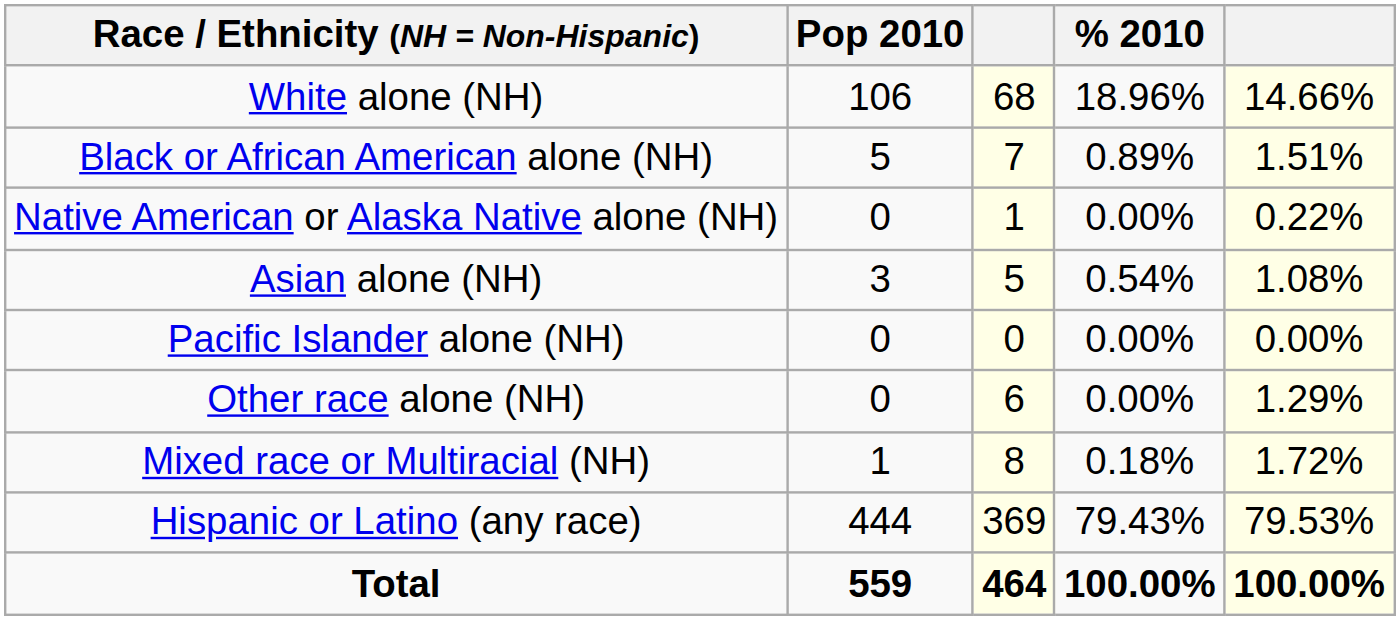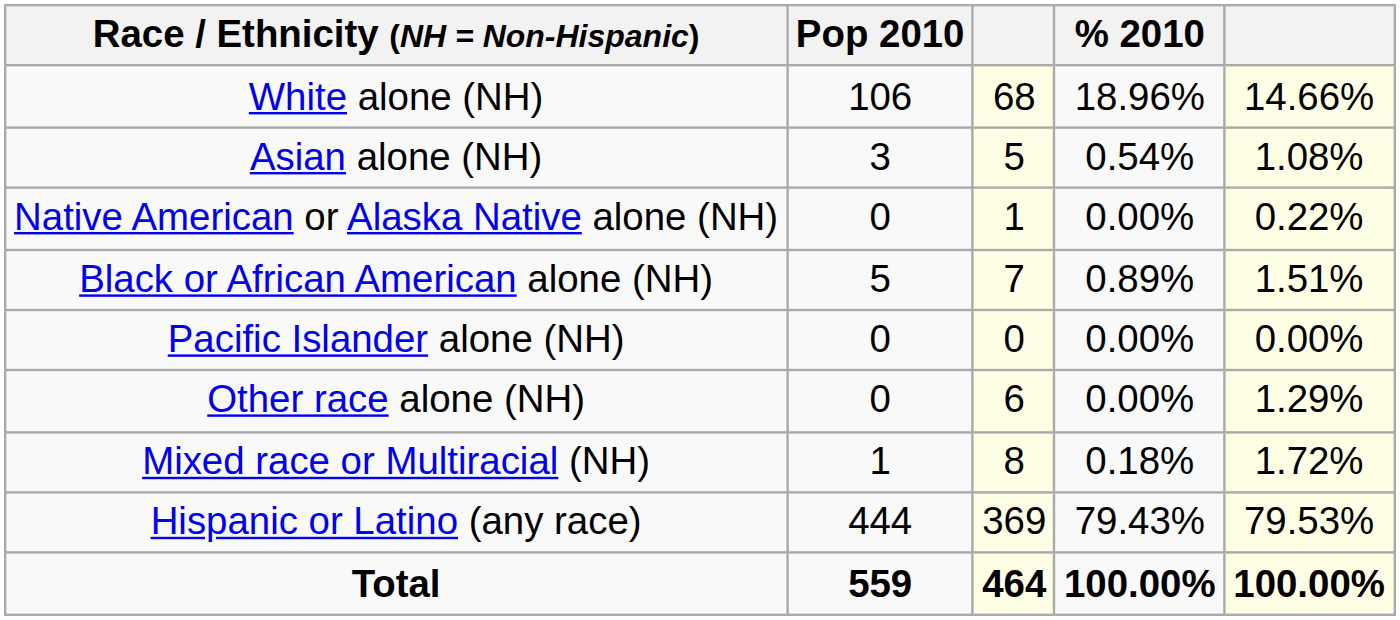rows swapped: (396, 156) <-> (396, 278)
